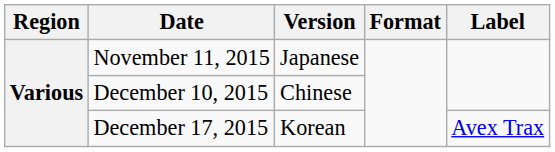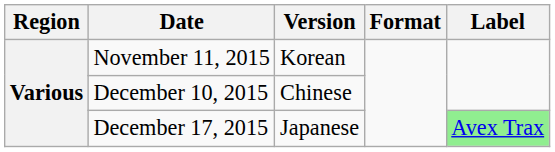(320, 57) Japanese -> (313, 57) Korean
(313, 127) Korean -> (320, 127) Japanese
(498, 127) no background -> (498, 127) lightgreen background
